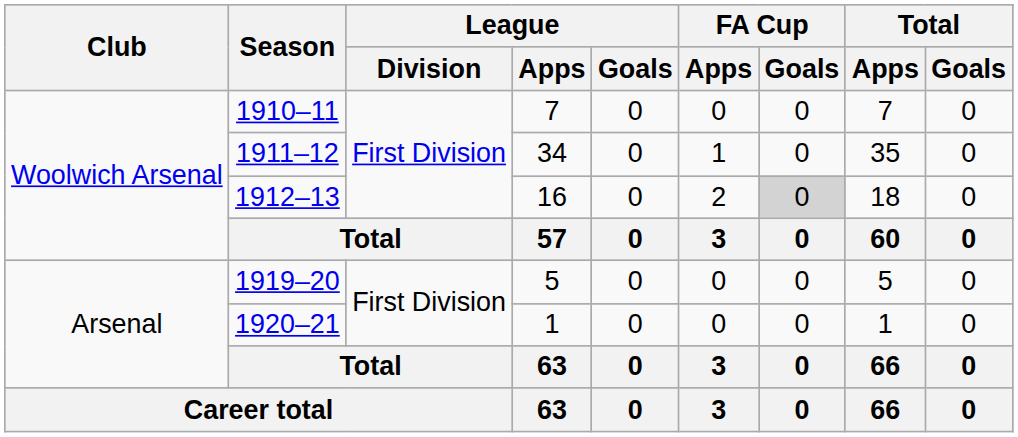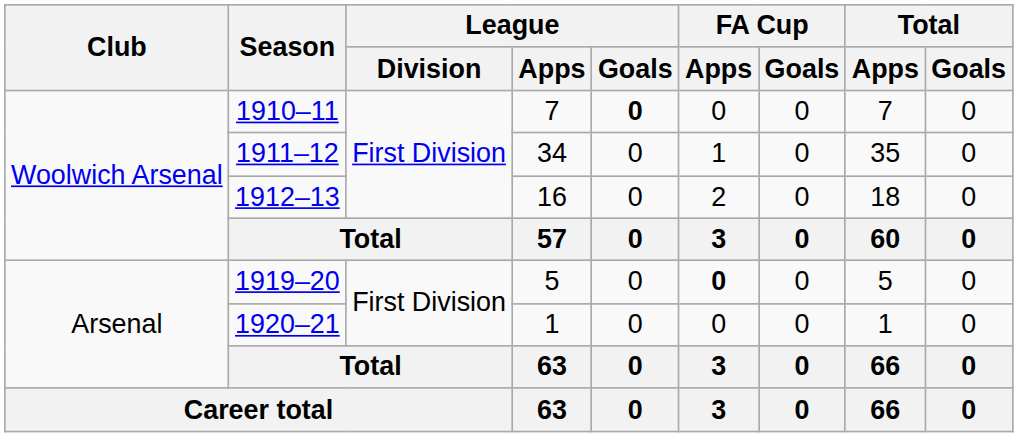(635, 111) normal -> (635, 111) bold
(802, 196) lightgrey background -> (802, 196) no background
(719, 281) normal -> (719, 281) bold
